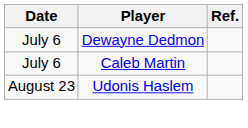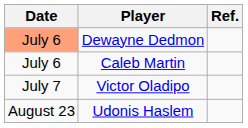(41, 39) no background -> (41, 39) lightsalmon background
+ row: (143, 87)
